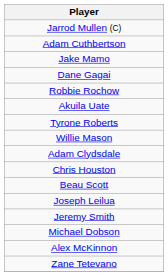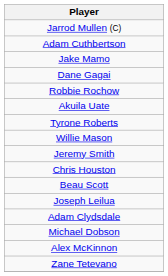(84, 153) Adam Clydsdale -> (84, 153) Jeremy Smith
(84, 216) Jeremy Smith -> (84, 216) Adam Clydsdale
